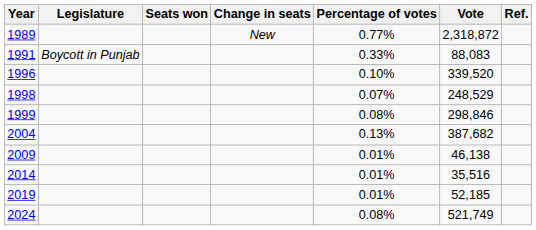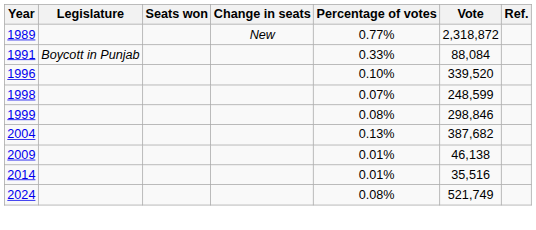(471, 54) 88,083 -> (471, 54) 88,084
(471, 94) 248,529 -> (471, 94) 248,599
- row: (21, 194)
